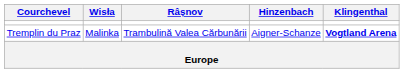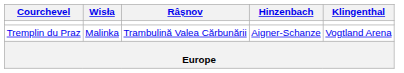(361, 32) bold -> (359, 32) normal
